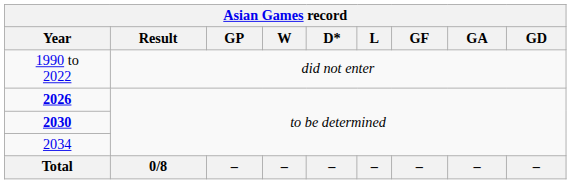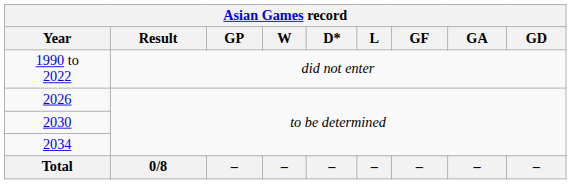(57, 99) bold -> (57, 99) normal
(57, 122) bold -> (57, 122) normal
